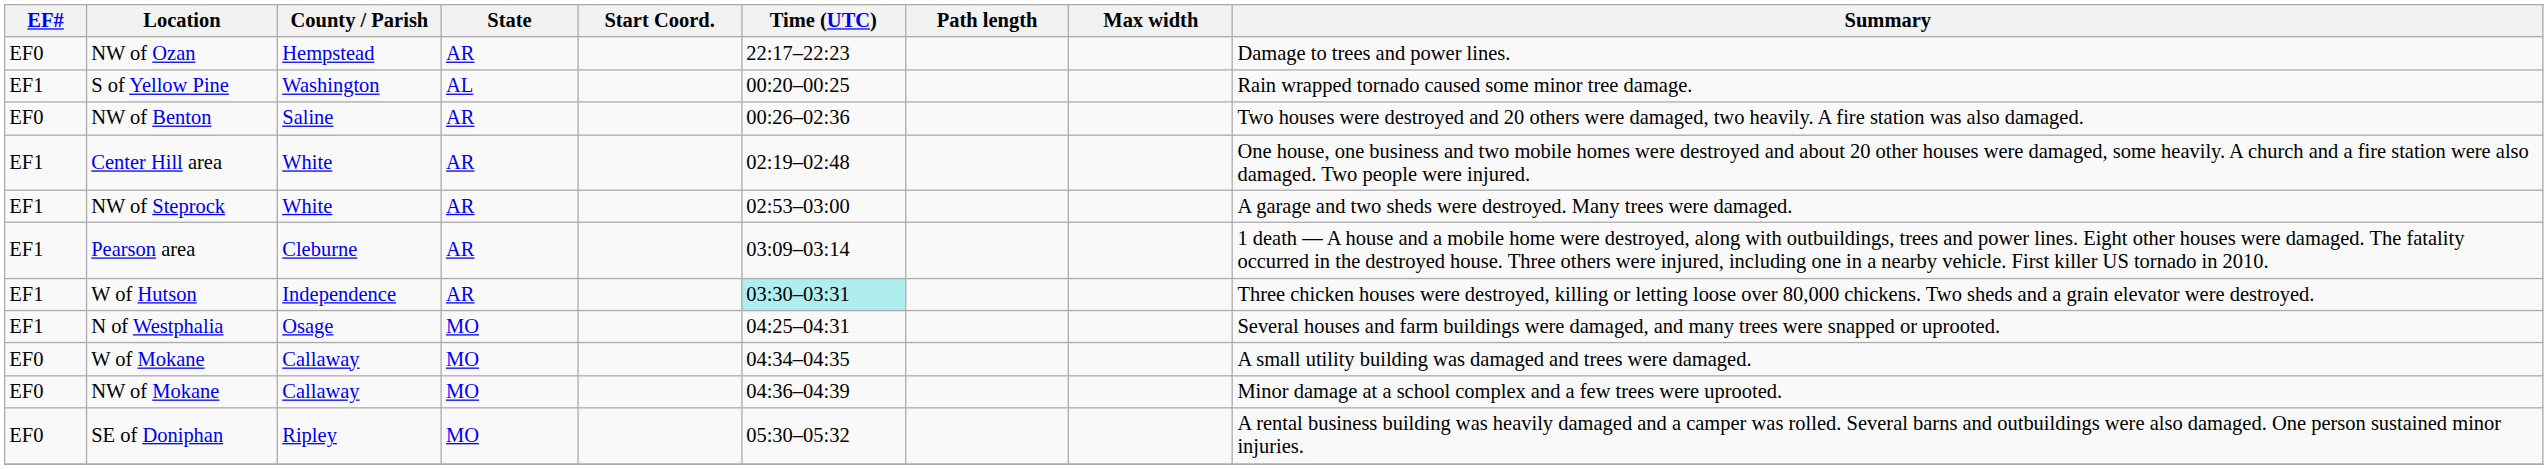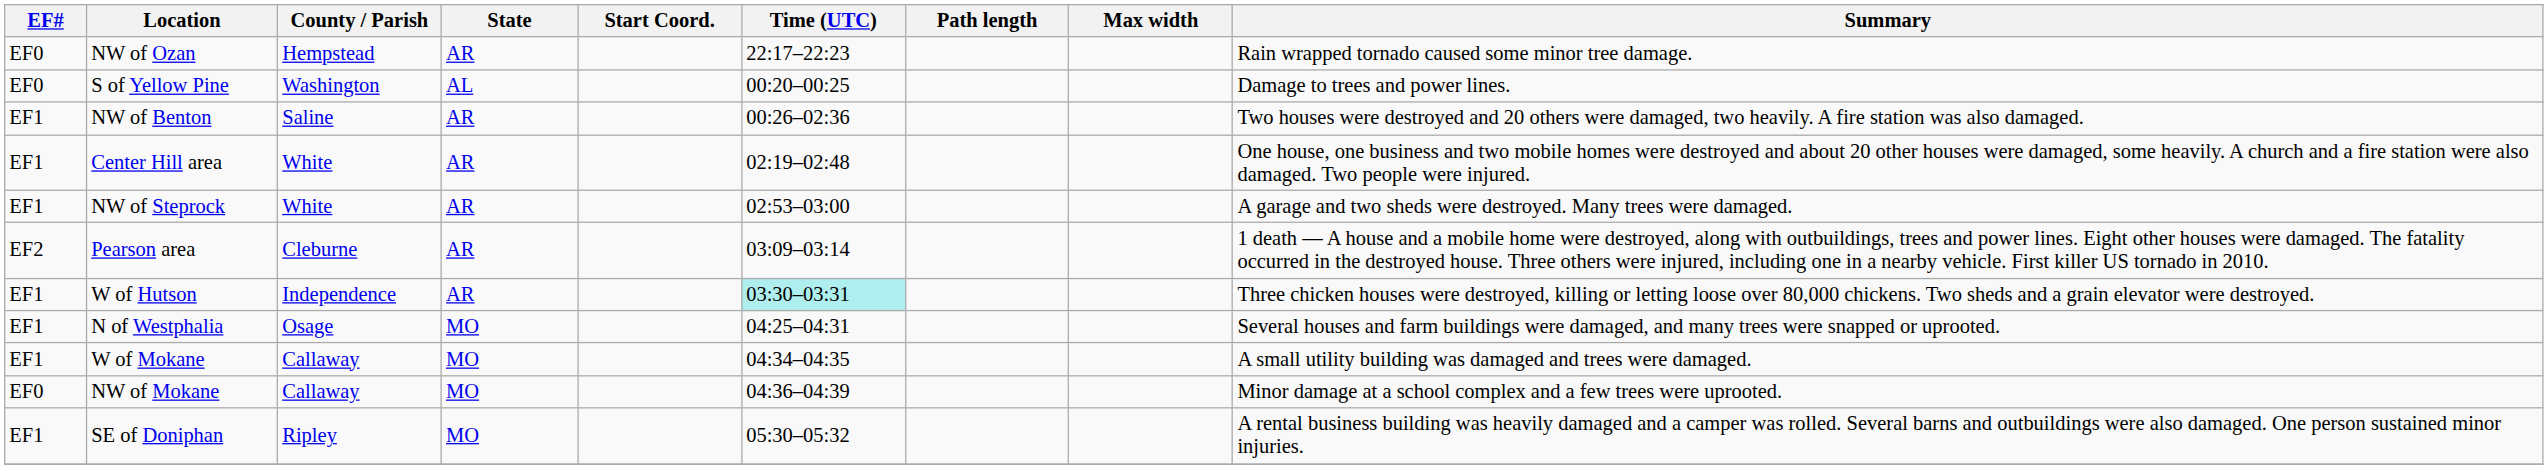(1374, 53) Damage to trees and power lines. -> (1465, 53) Rain wrapped tornado caused some minor tree damage.
(26, 85) EF1 -> (26, 85) EF0
(1465, 85) Rain wrapped tornado caused some minor tree damage. -> (1374, 85) Damage to trees and power lines.
(26, 118) EF0 -> (26, 118) EF1
(26, 250) EF1 -> (26, 250) EF2
(26, 359) EF0 -> (26, 359) EF1
(26, 435) EF0 -> (26, 435) EF1
